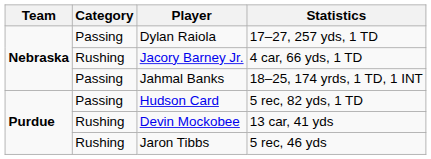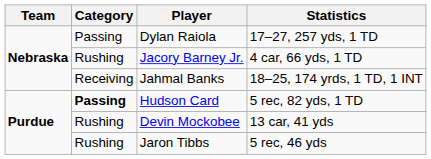(99, 79) Passing -> (104, 79) Receiving
(99, 100) normal -> (100, 100) bold
